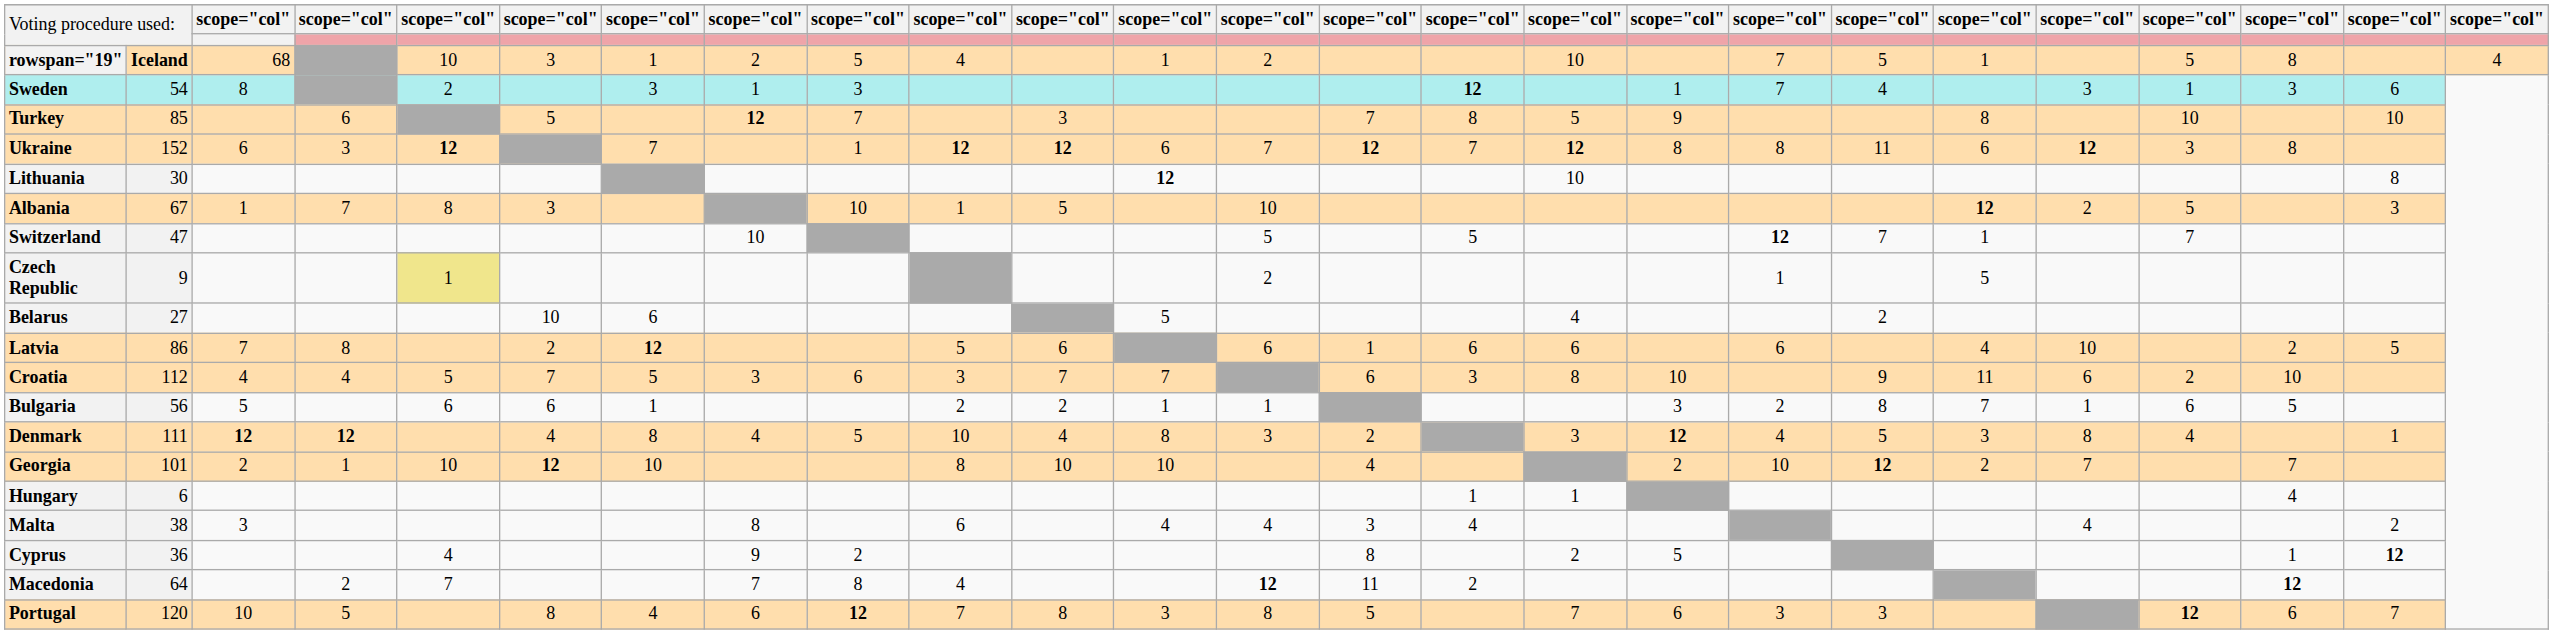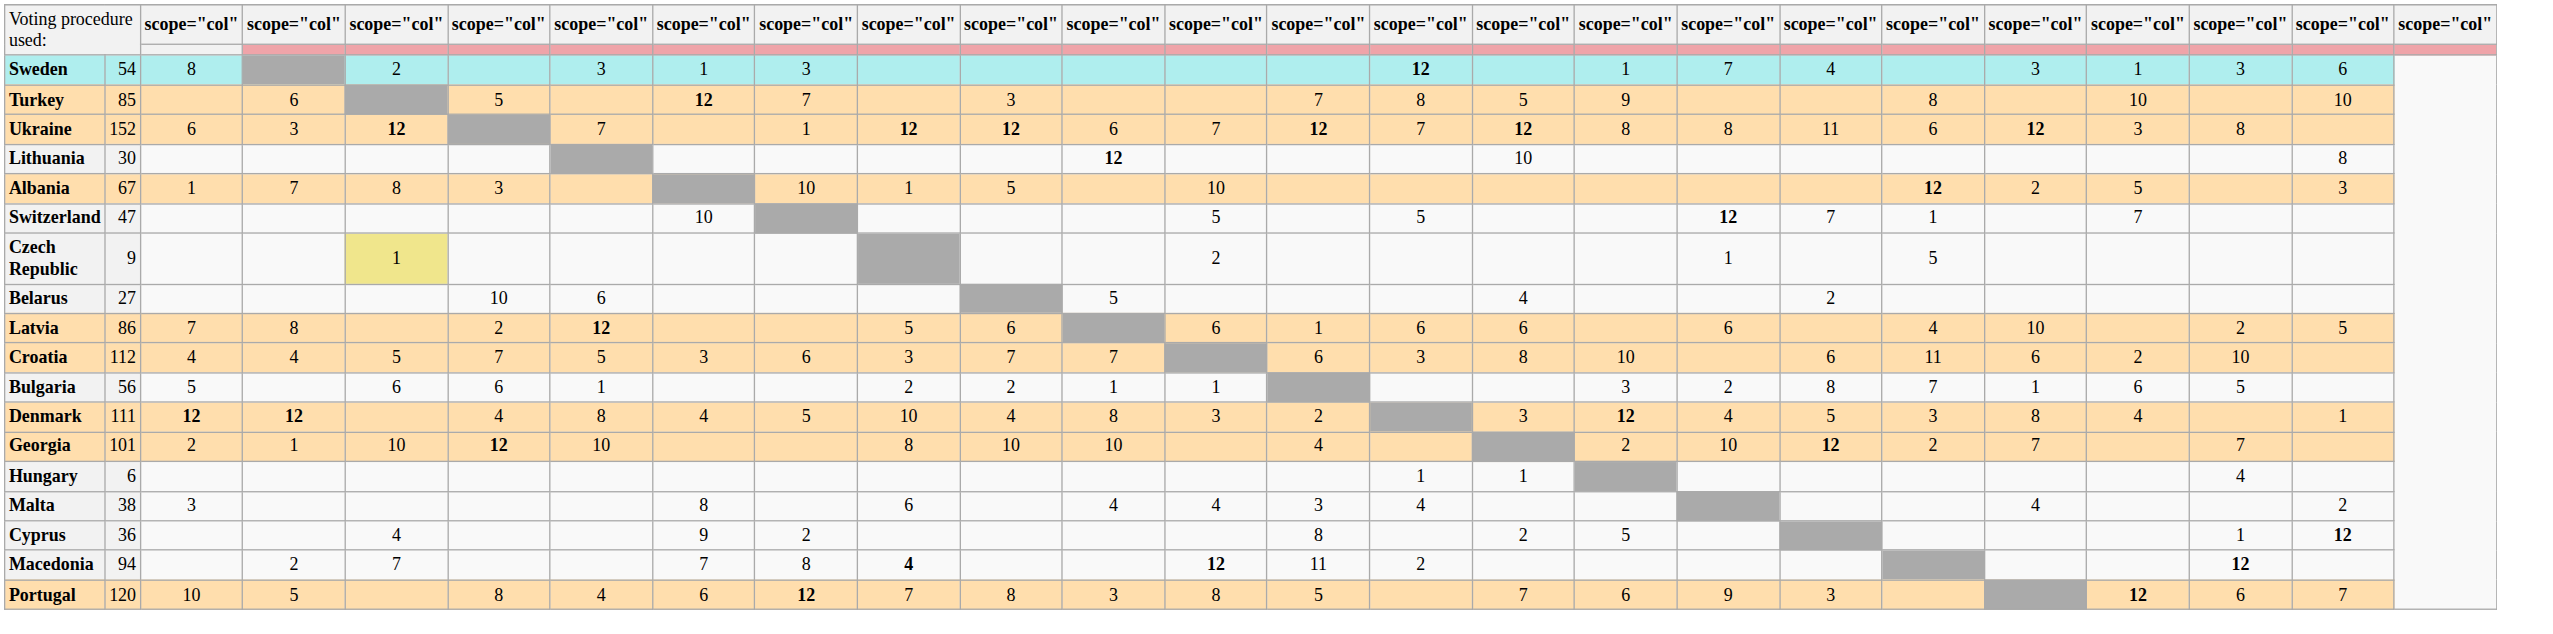- row: (66, 59)
(1882, 376) 9 -> (1831, 357) 6
(179, 584) 64 -> (127, 564) 94
(960, 584) normal -> (909, 564) bold
(1780, 613) 3 -> (1728, 594) 9
